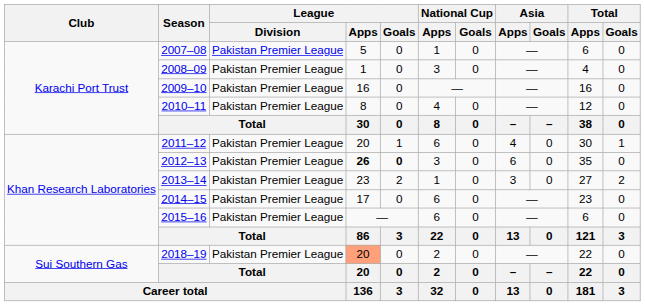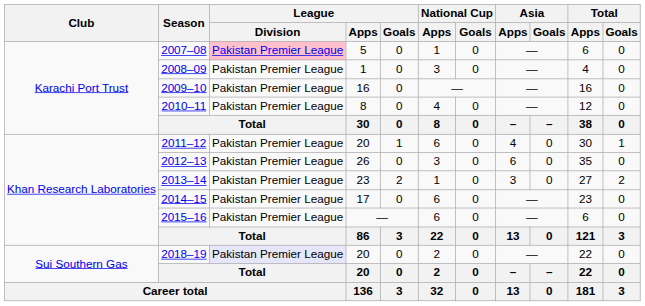(278, 50) no background -> (278, 50) pink background
(363, 161) bold -> (363, 161) normal
(399, 161) bold -> (399, 161) normal
(278, 254) no background -> (278, 254) lavender background
(363, 254) lightsalmon background -> (363, 254) no background
